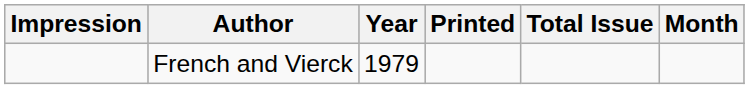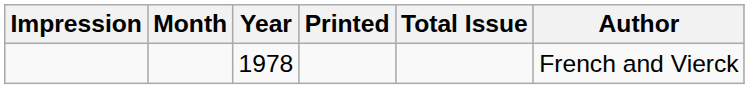columns swapped: (702, 24) <-> (253, 24)
(392, 63) 1979 -> (266, 63) 1978
